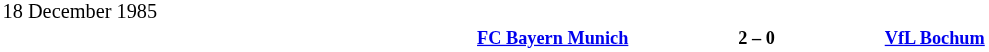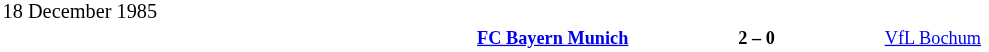(935, 37) bold -> (933, 37) normal
